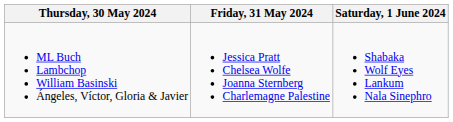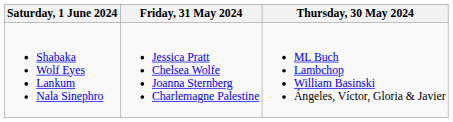columns swapped: (98, 13) <-> (391, 13)
